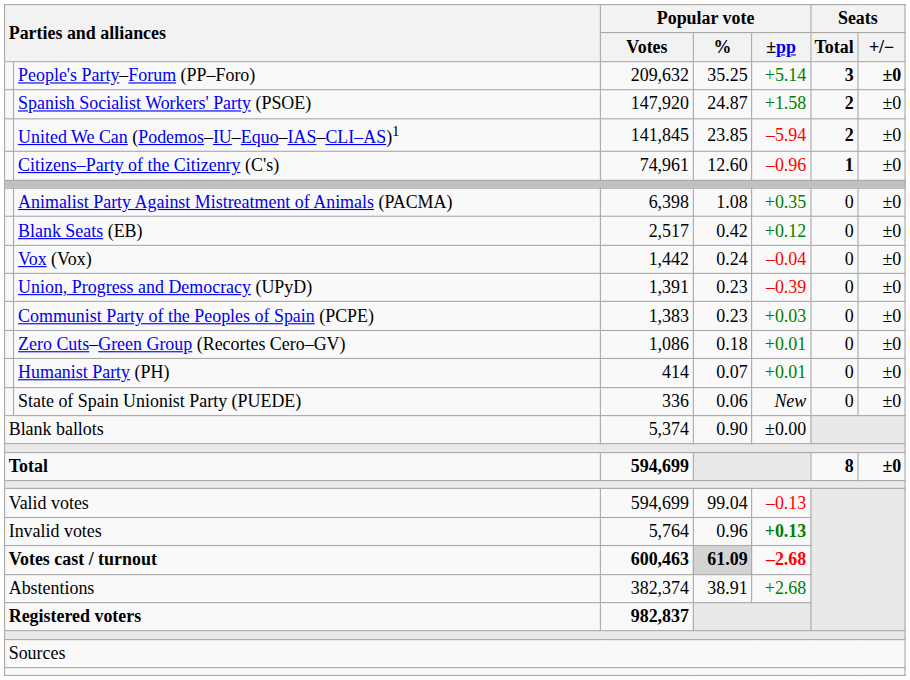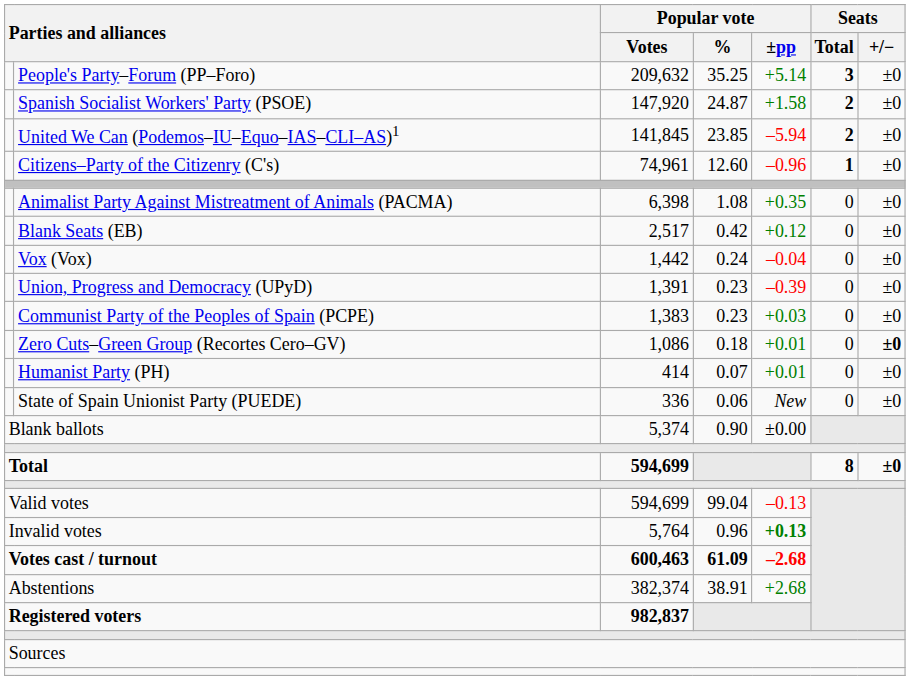(892, 75) bold -> (892, 75) normal
(892, 344) normal -> (892, 344) bold
(727, 559) lightgrey background -> (727, 559) no background
